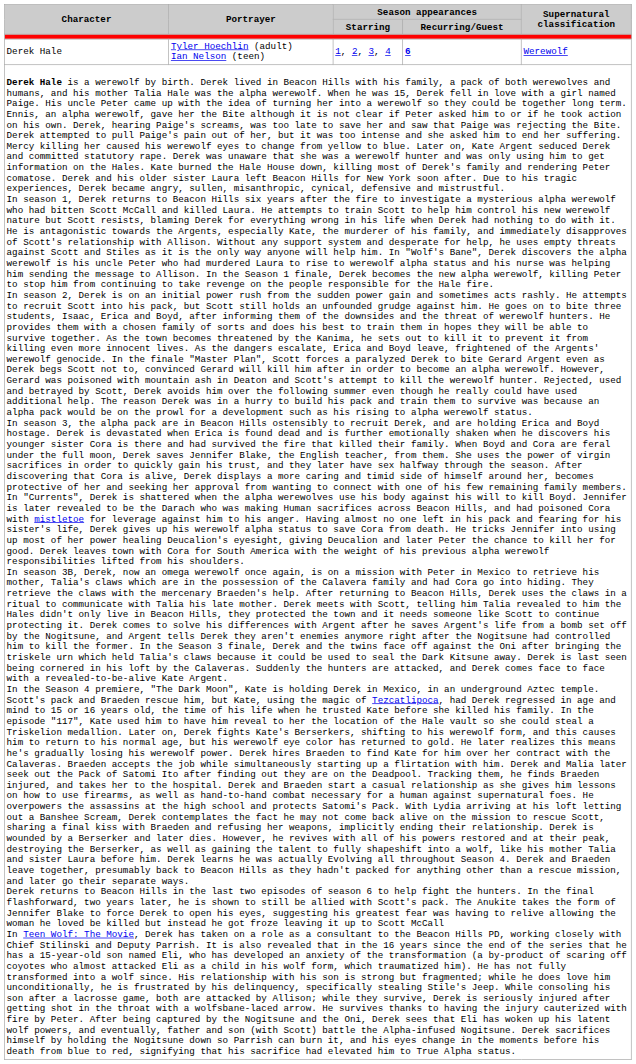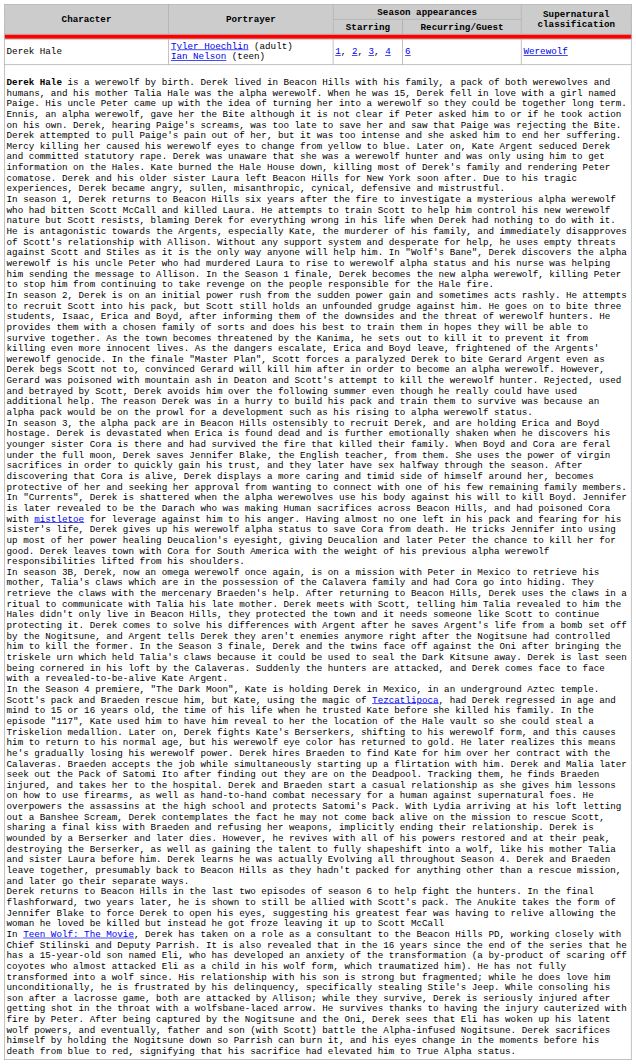(408, 52) bold -> (408, 52) normal
